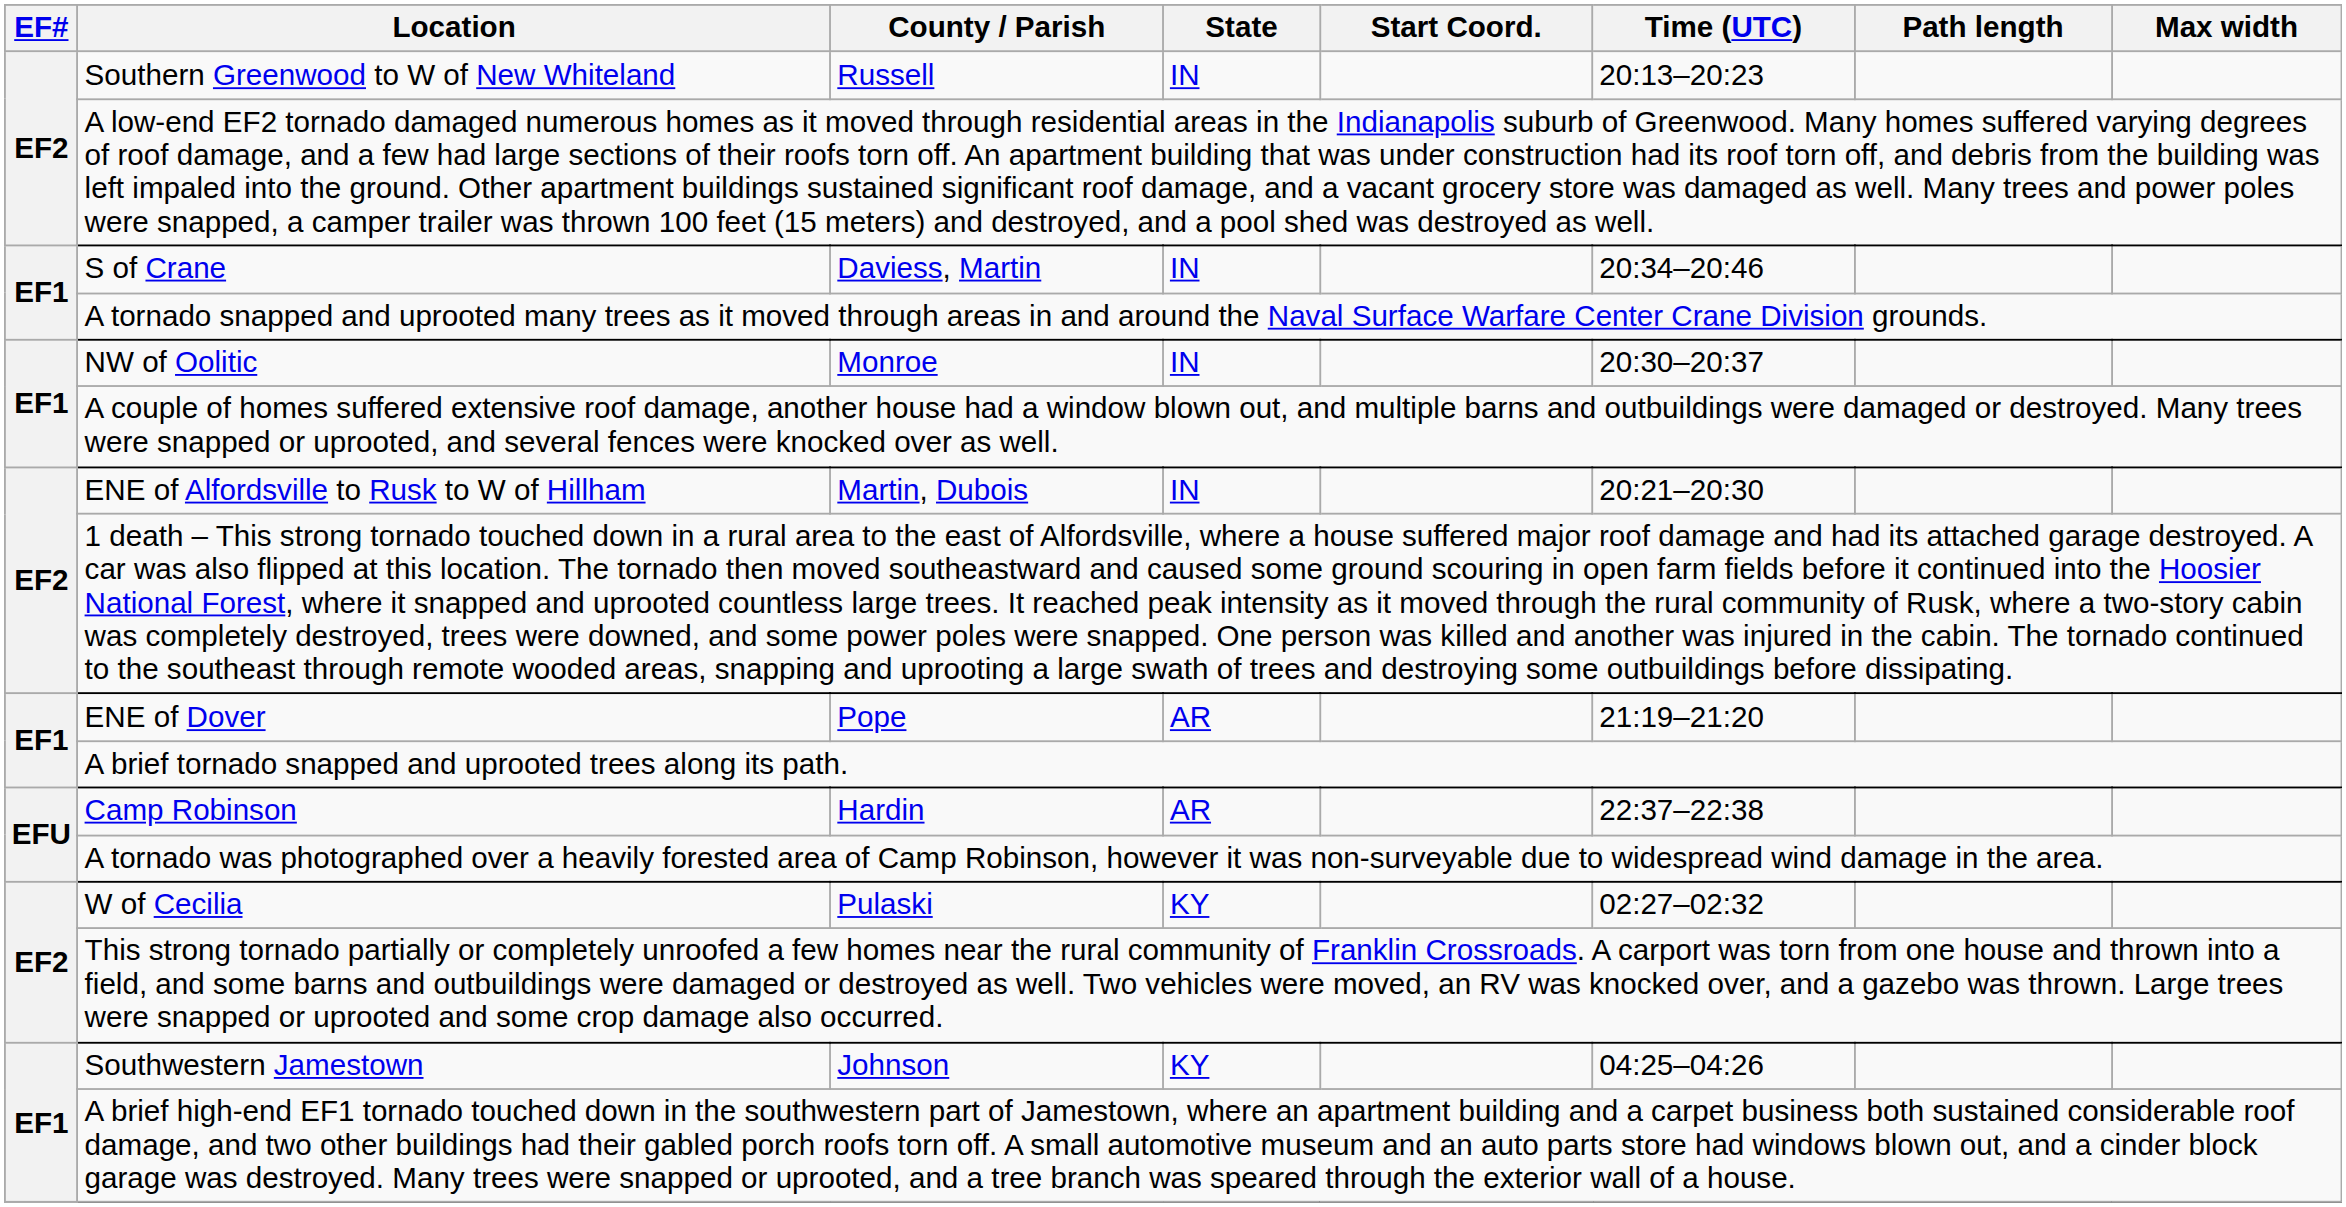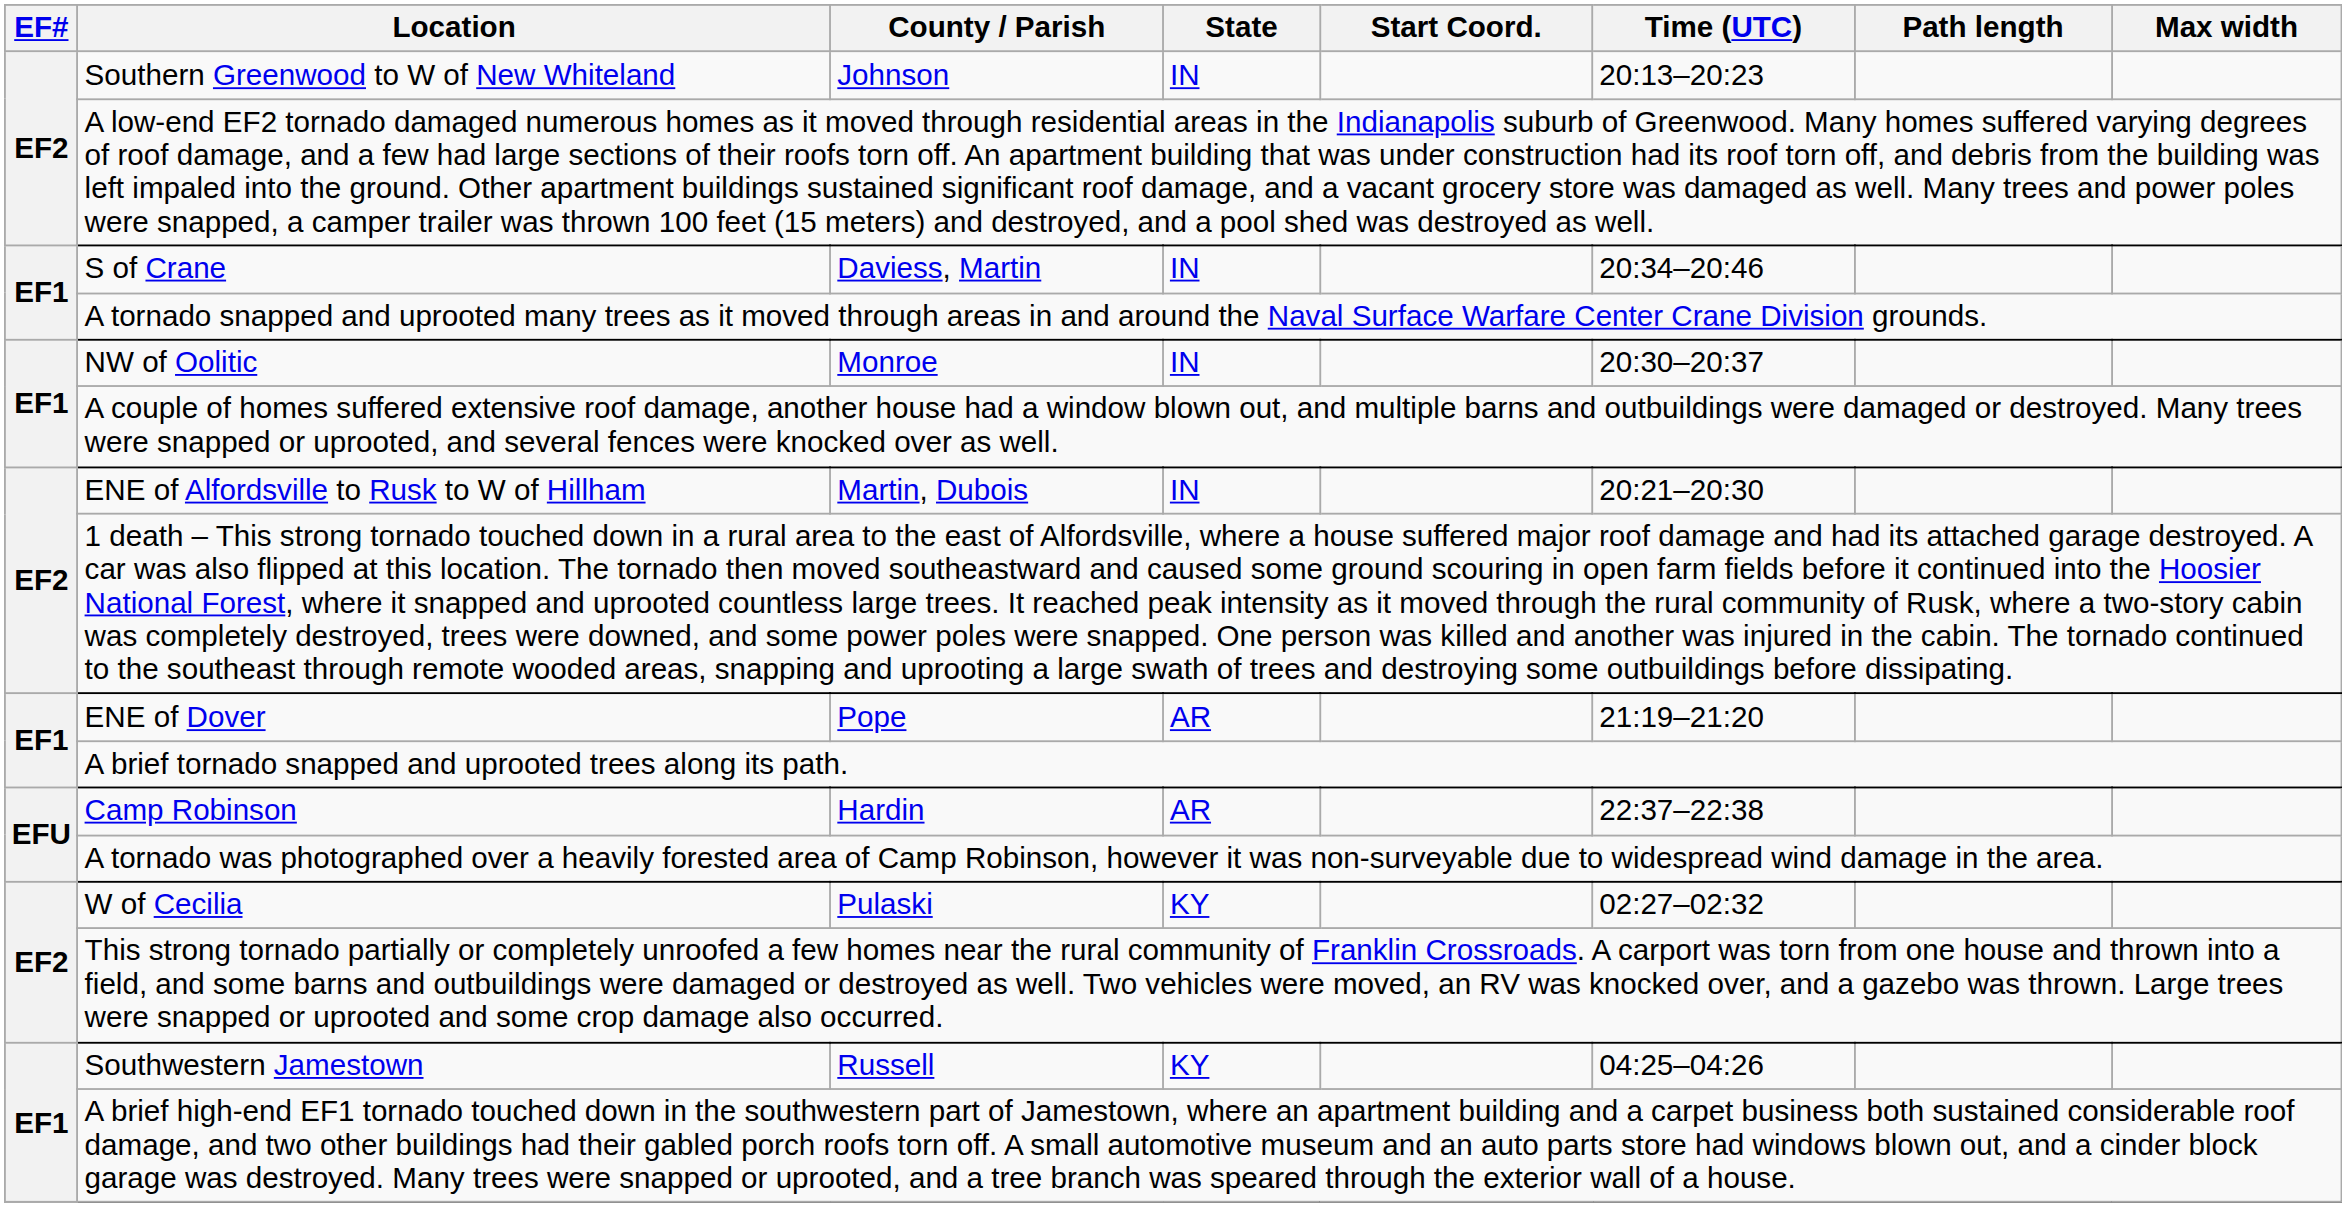(886, 74) Russell -> (893, 74) Johnson
(893, 1065) Johnson -> (886, 1065) Russell
